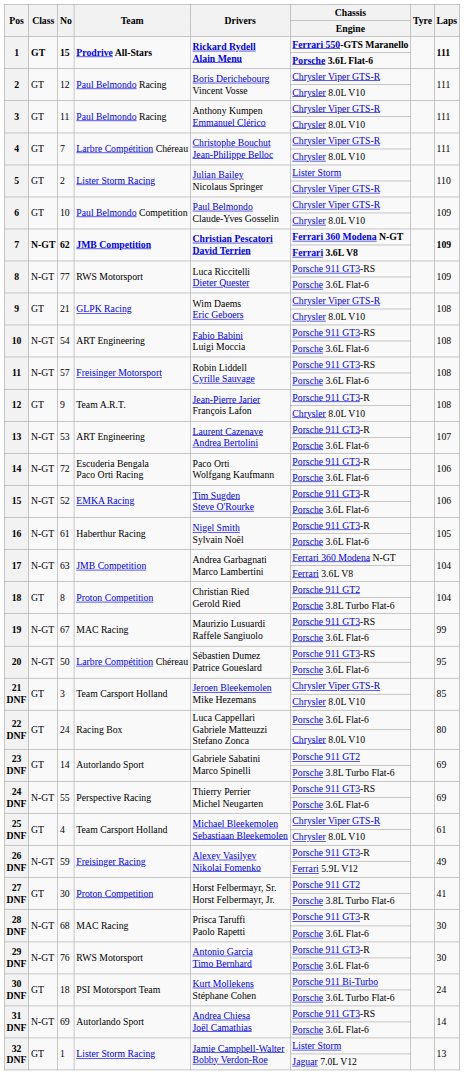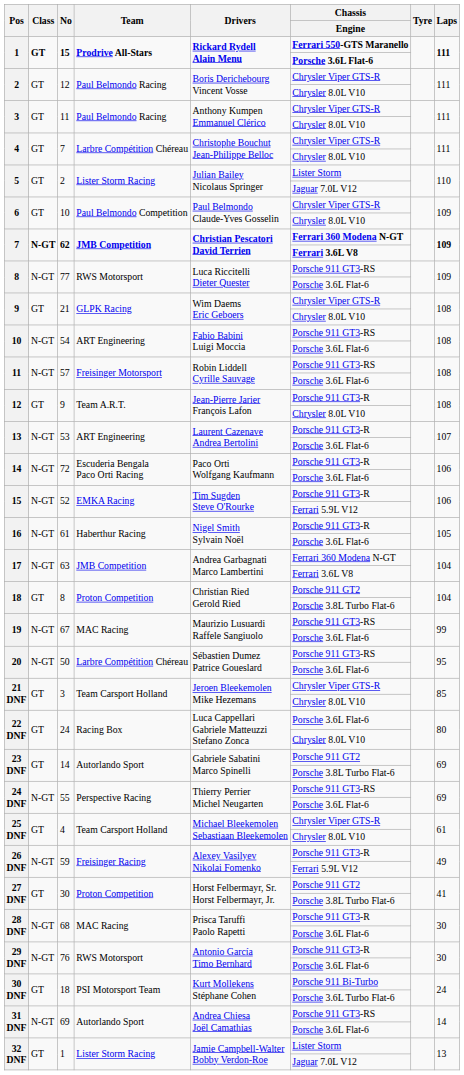(336, 189) Chrysler Viper GTS-R -> (325, 189) Jaguar 7.0L V12
(331, 509) Porsche 3.6L Flat-6 -> (325, 509) Ferrari 5.9L V12
